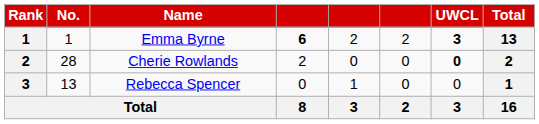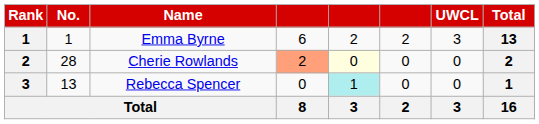(302, 38) bold -> (302, 38) normal
(457, 38) bold -> (457, 38) normal
(302, 61) no background -> (302, 61) lightsalmon background
(354, 61) no background -> (354, 61) lightyellow background
(457, 61) bold -> (457, 61) normal
(354, 84) no background -> (354, 84) paleturquoise background
